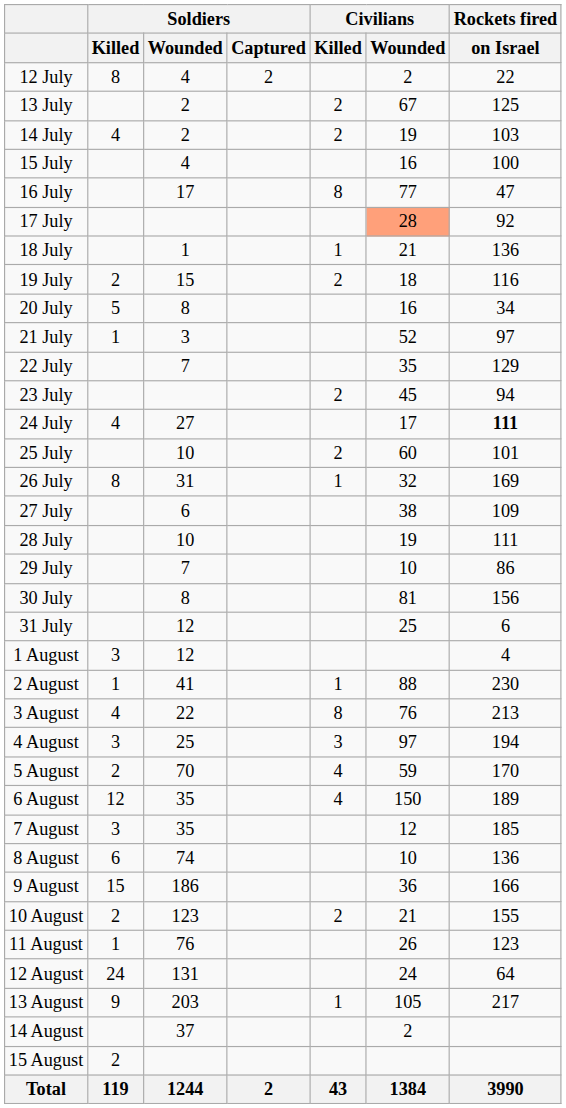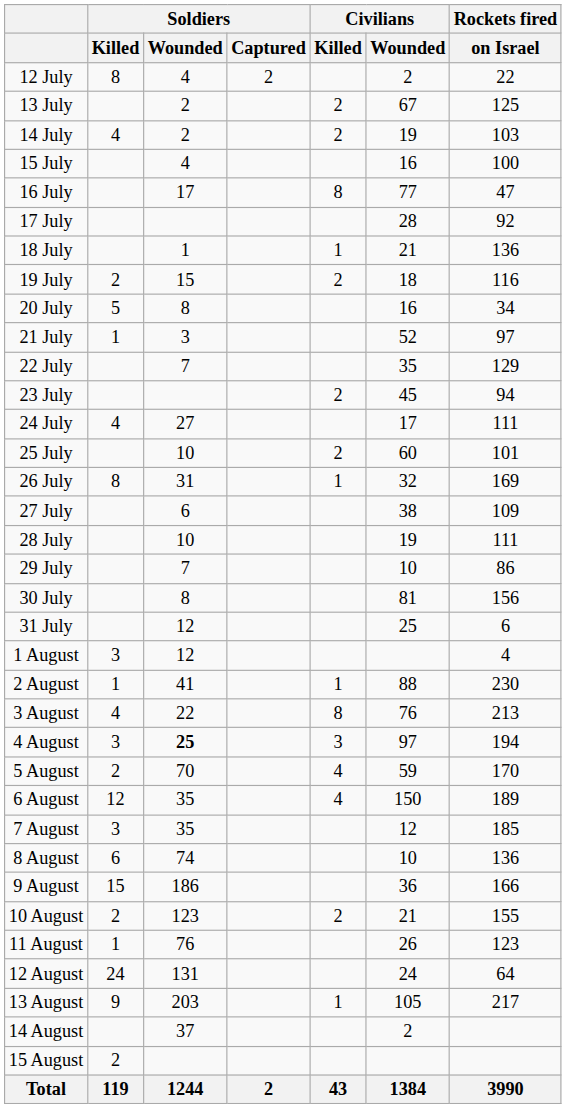(408, 221) lightsalmon background -> (408, 221) no background
(505, 423) bold -> (505, 423) normal
(185, 742) normal -> (185, 742) bold
